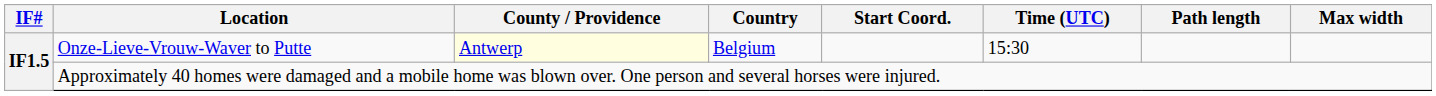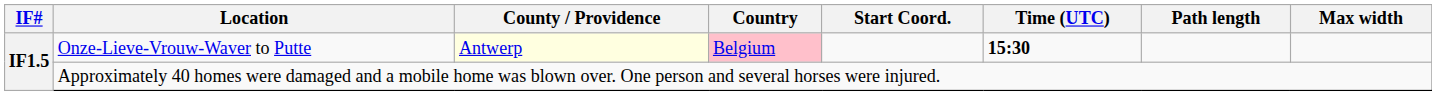(744, 47) no background -> (744, 47) pink background
(1008, 47) normal -> (1009, 47) bold
